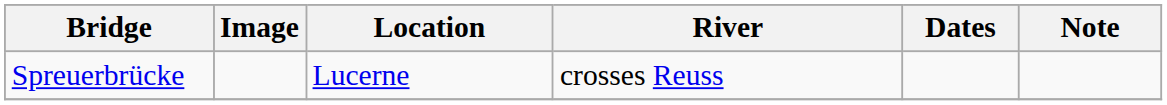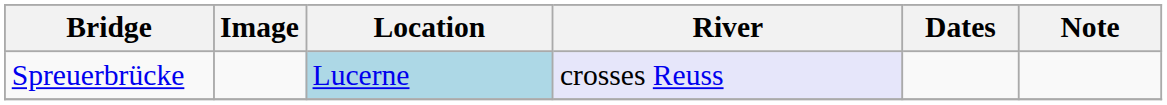(361, 74) no background -> (361, 74) lightblue background
(642, 74) no background -> (642, 74) lavender background
